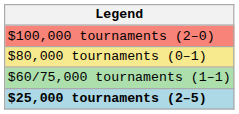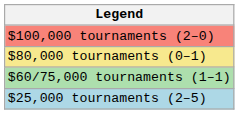(107, 99) bold -> (107, 99) normal
